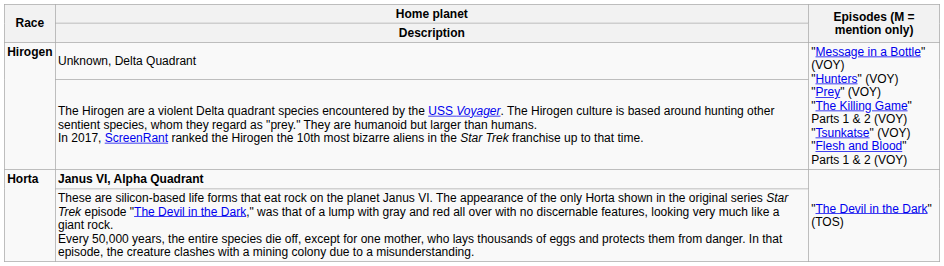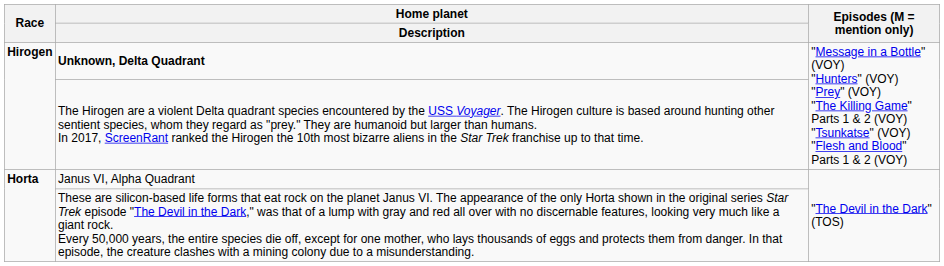(127, 61) normal -> (131, 61) bold
(131, 179) bold -> (126, 179) normal
